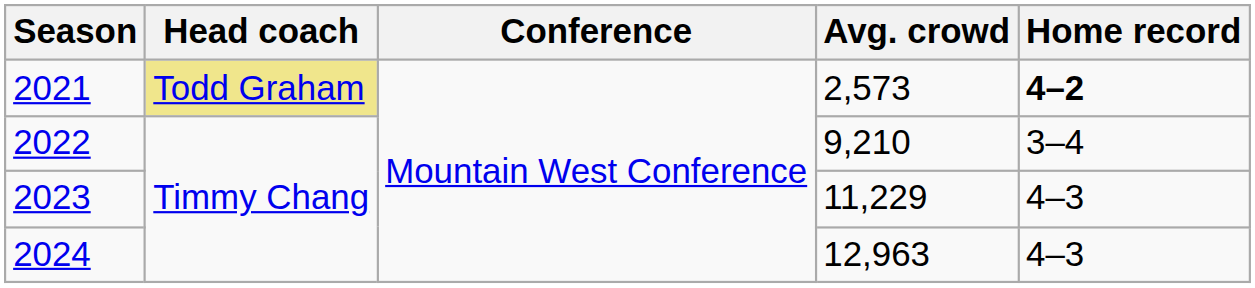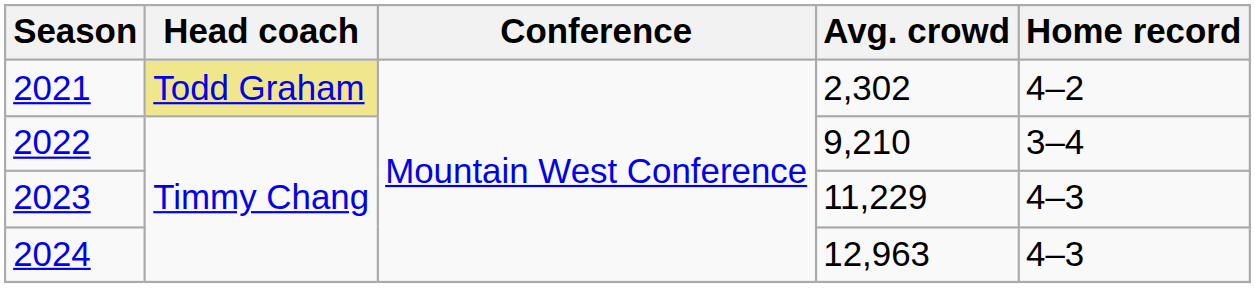(867, 87) 2,573 -> (867, 87) 2,302
(1055, 87) bold -> (1055, 87) normal
